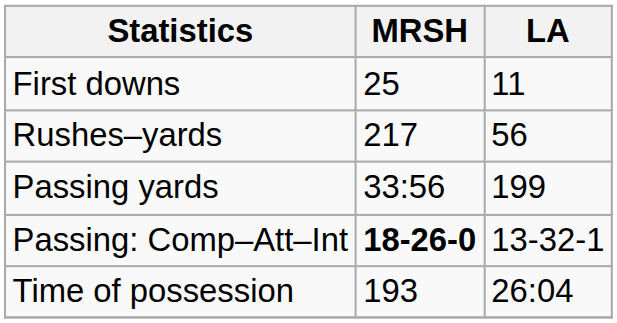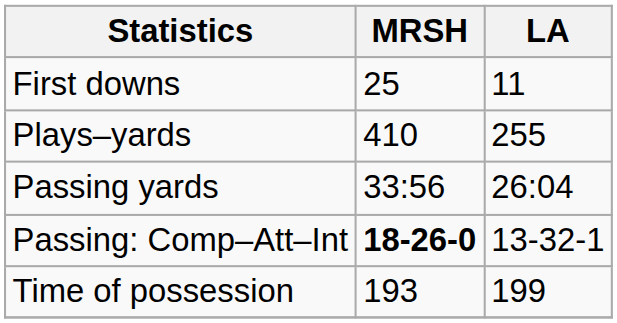+ row: (102, 135)
- row: (117, 135)
(519, 187) 199 -> (532, 187) 26:04
(532, 291) 26:04 -> (519, 291) 199
